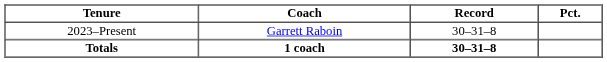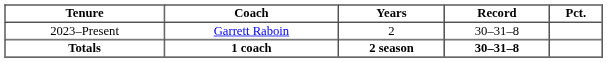+ column: (391, 13)
